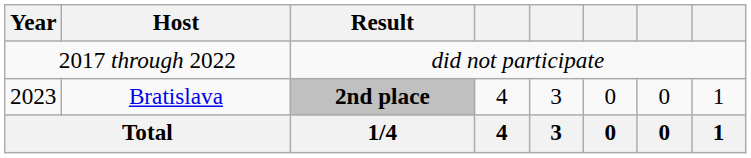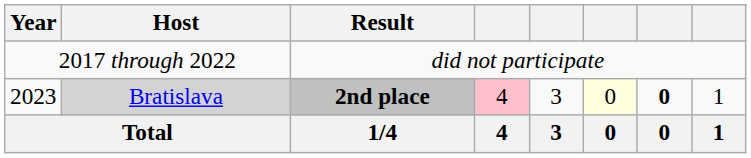(176, 96) no background -> (176, 96) lightgrey background
(502, 96) no background -> (502, 96) pink background
(610, 96) no background -> (610, 96) lightyellow background
(664, 96) normal -> (664, 96) bold
